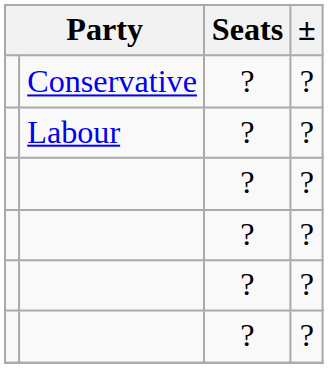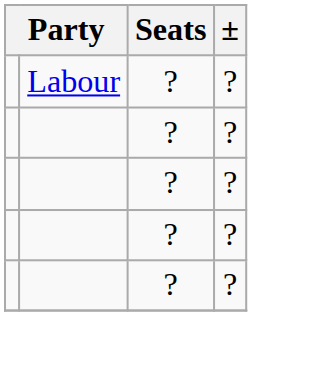- row: (12, 82)
